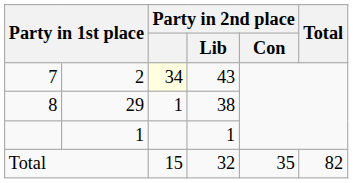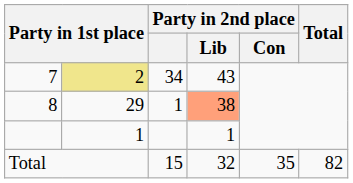(139, 76) no background -> (139, 76) khaki background
(174, 76) lightyellow background -> (174, 76) no background
(226, 105) no background -> (226, 105) lightsalmon background
